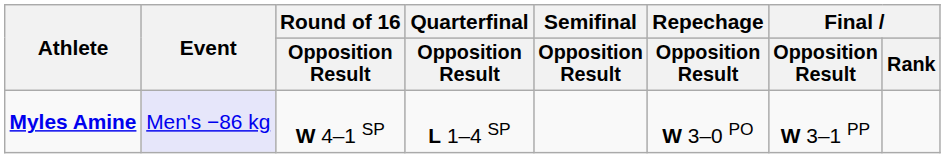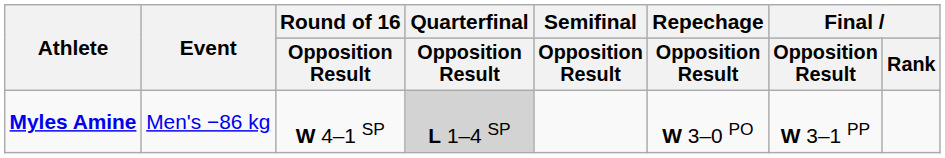(208, 122) lavender background -> (208, 122) no background
(470, 133) no background -> (470, 133) lightgrey background
